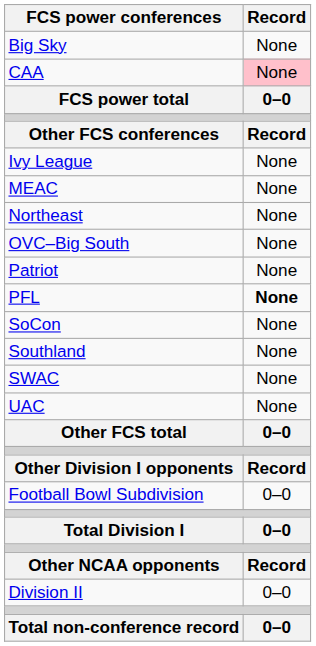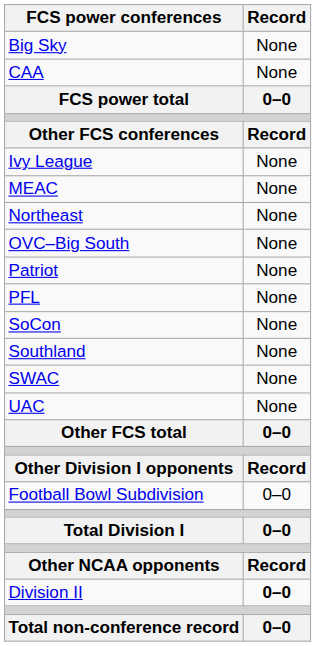(277, 72) pink background -> (277, 72) no background
(277, 297) bold -> (277, 297) normal
(277, 592) normal -> (277, 592) bold
